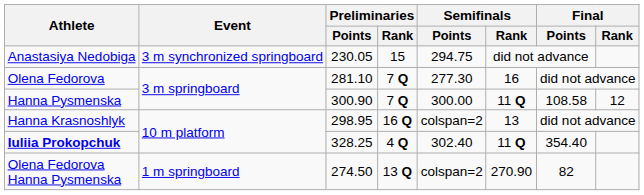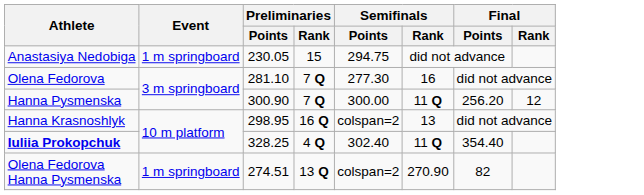(232, 57) 3 m synchronized springboard -> (191, 57) 1 m springboard
(566, 100) 108.58 -> (483, 100) 256.20
(352, 172) 274.50 -> (268, 172) 274.51
